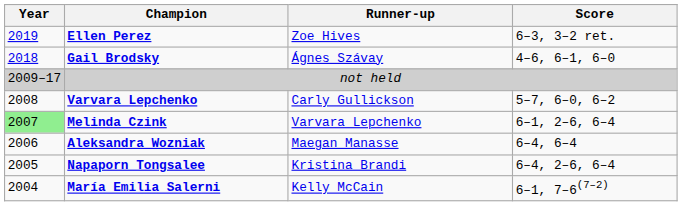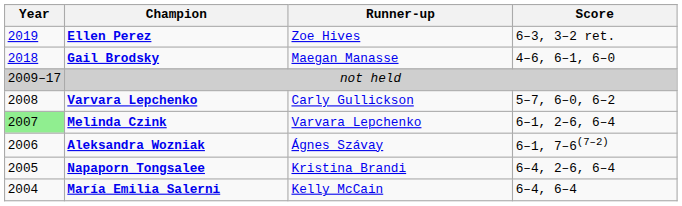(337, 58) Ágnes Szávay -> (345, 58) Maegan Manasse
(345, 143) Maegan Manasse -> (337, 145) Ágnes Szávay
(546, 143) 6–4, 6–4 -> (562, 145) 6–1, 7–6(7–2)
(562, 188) 6–1, 7–6(7–2) -> (546, 189) 6–4, 6–4
